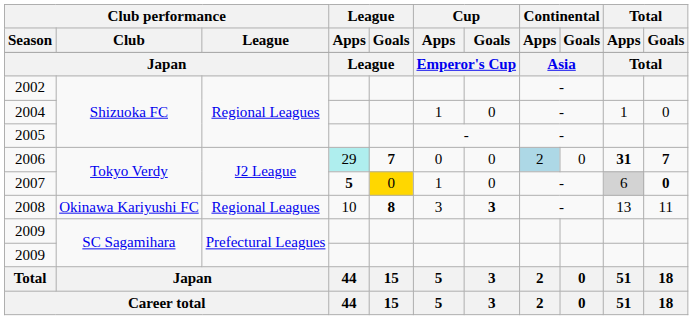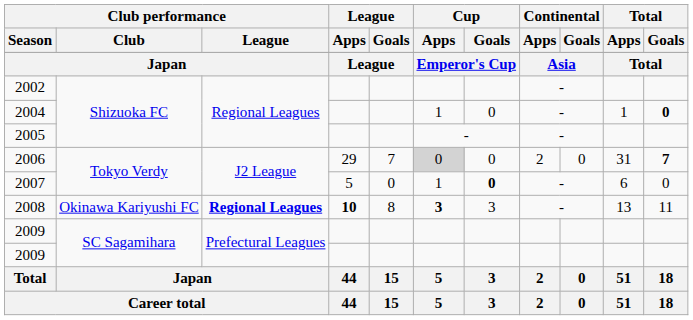(666, 111) normal -> (666, 111) bold
(349, 159) paleturquoise background -> (349, 159) no background
(391, 159) bold -> (391, 159) normal
(439, 159) no background -> (439, 159) lightgrey background
(540, 159) lightblue background -> (540, 159) no background
(624, 159) bold -> (624, 159) normal
(349, 183) bold -> (349, 183) normal
(391, 183) gold background -> (391, 183) no background
(492, 183) normal -> (492, 183) bold
(624, 183) lightgrey background -> (624, 183) no background
(666, 183) bold -> (666, 183) normal
(266, 207) normal -> (266, 207) bold
(349, 207) normal -> (349, 207) bold
(391, 207) bold -> (391, 207) normal
(439, 207) normal -> (439, 207) bold
(492, 207) bold -> (492, 207) normal
